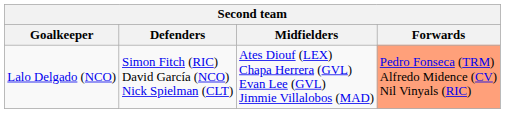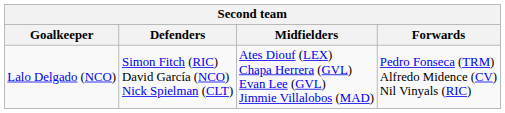(438, 76) lightsalmon background -> (438, 76) no background
